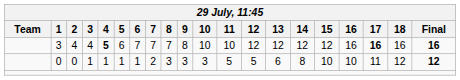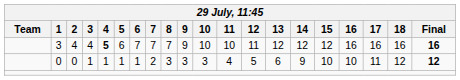(185, 45) 8 -> (185, 45) 9
(254, 45) 12 -> (254, 45) 11
(375, 45) bold -> (375, 45) normal
(229, 62) 5 -> (229, 62) 4
(302, 62) 8 -> (302, 62) 9
